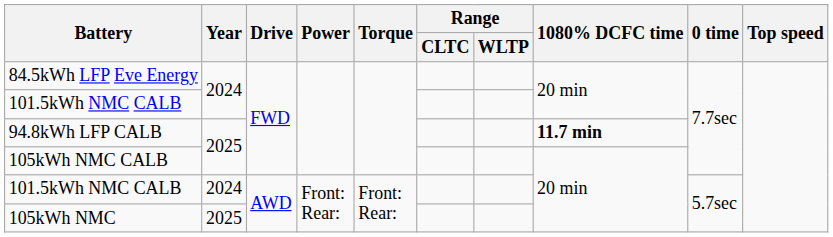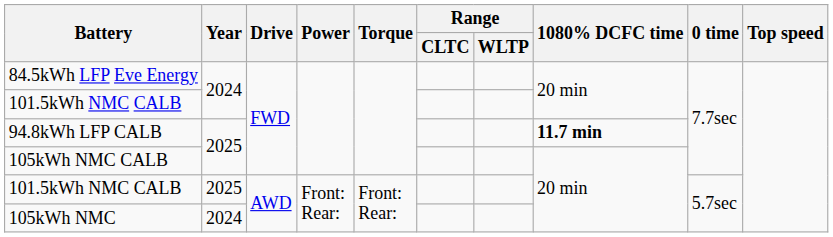(224, 189) 2024 -> (224, 189) 2025
(224, 217) 2025 -> (224, 217) 2024
